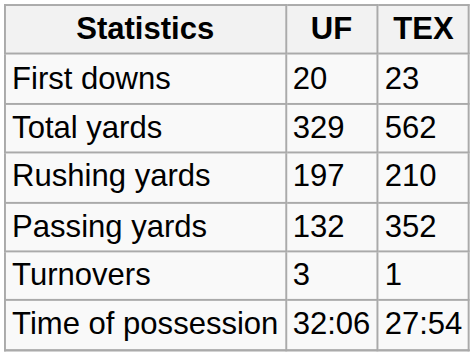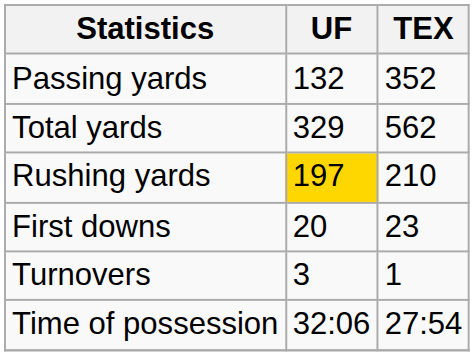rows swapped: (91, 78) <-> (110, 226)
(319, 176) no background -> (319, 176) gold background
